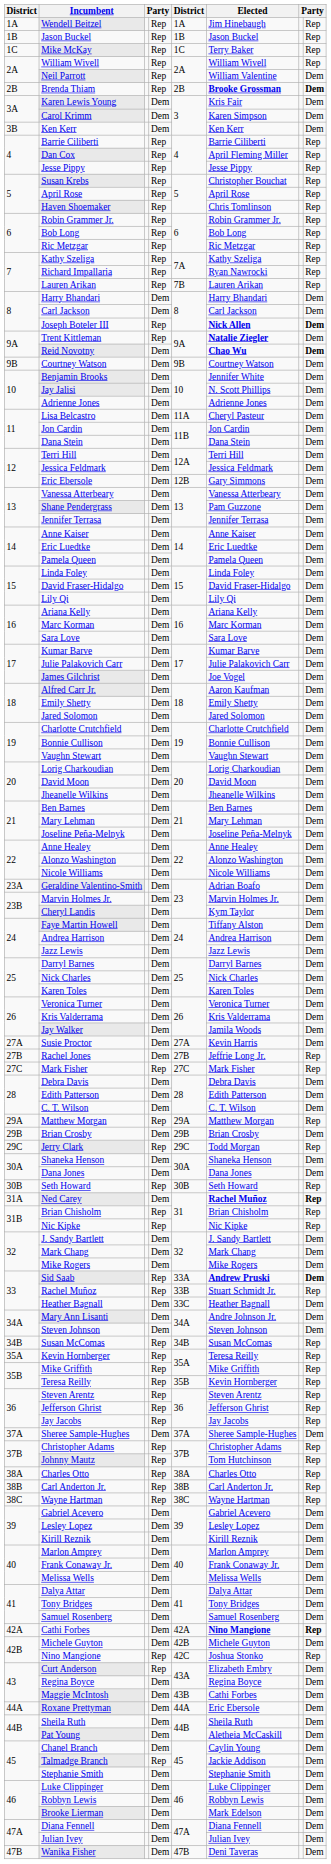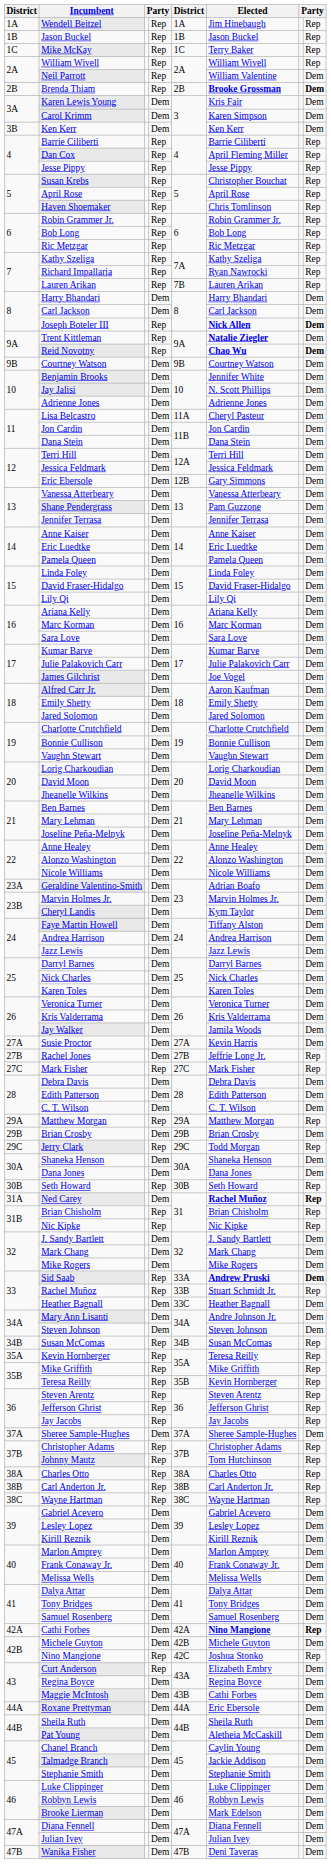(160, 350) Dem -> (159, 350) Rep
(159, 1761) Rep -> (160, 1761) Dem
